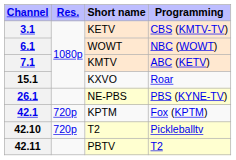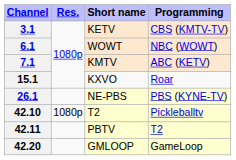- row: (28, 113)
(65, 130) 720p -> (68, 113) 1080p
+ row: (28, 146)
